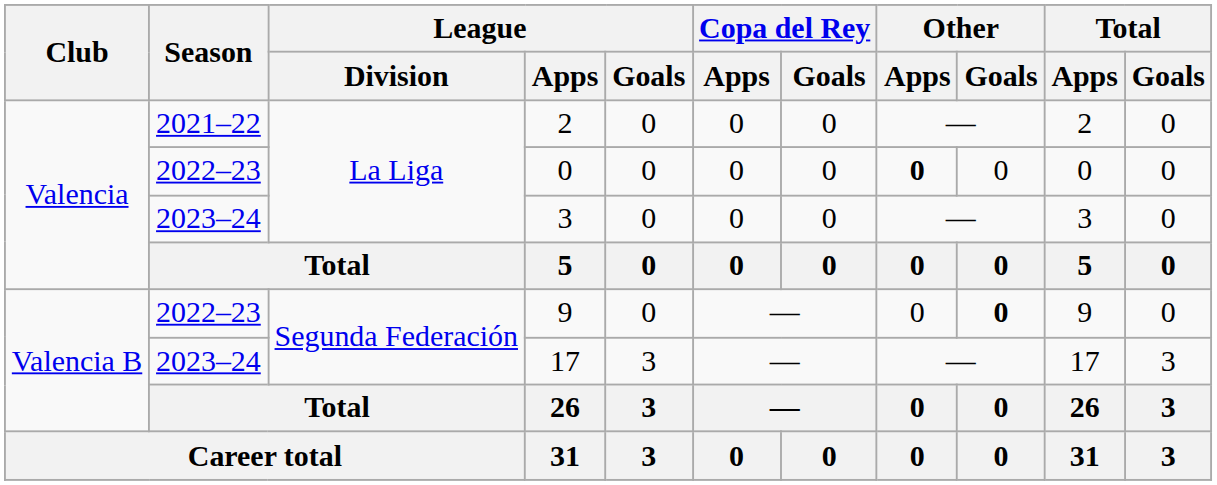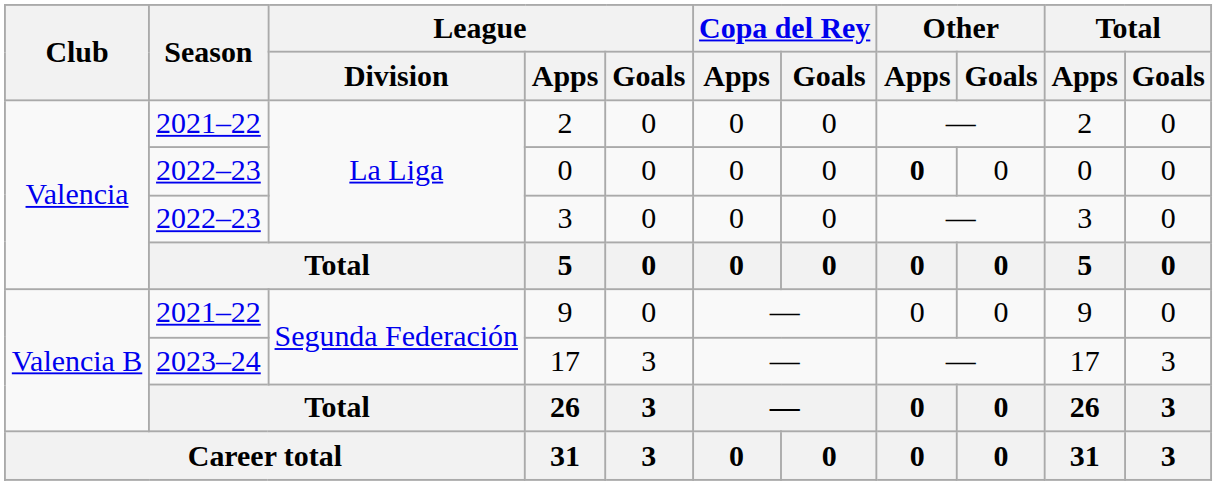(208, 218) 2023–24 -> (208, 218) 2022–23
(208, 312) 2022–23 -> (208, 312) 2021–22
(1001, 312) bold -> (1001, 312) normal
